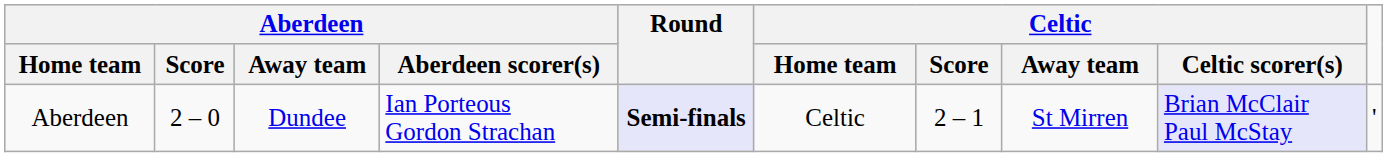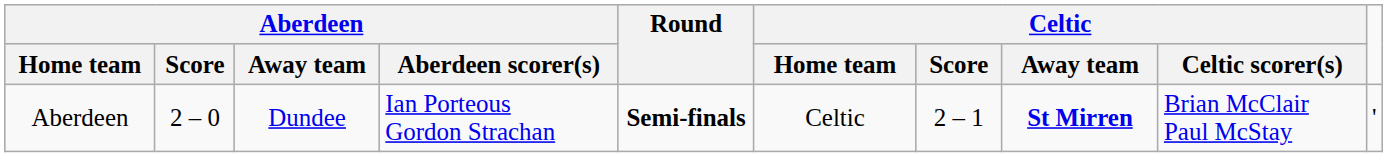(686, 117) lavender background -> (686, 117) no background
(1080, 117) normal -> (1080, 117) bold
(1236, 117) lavender background -> (1236, 117) no background
